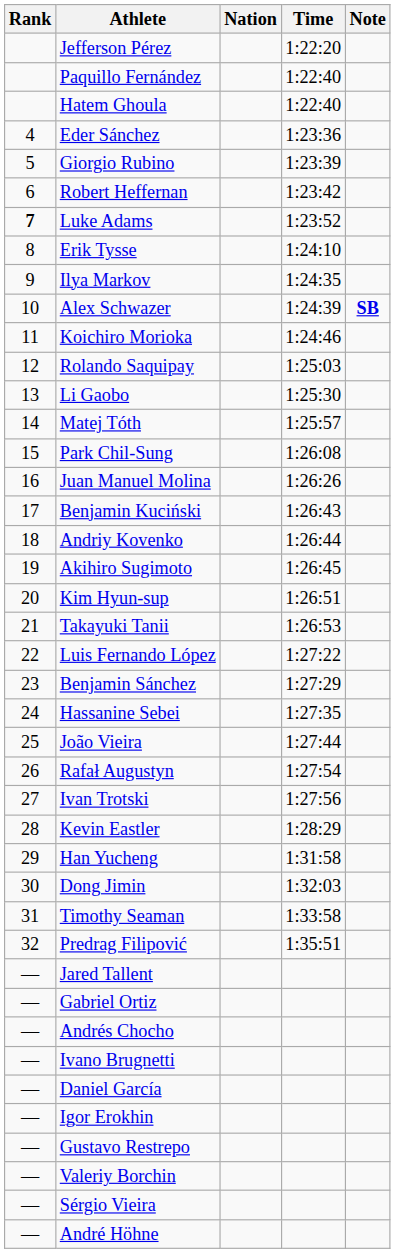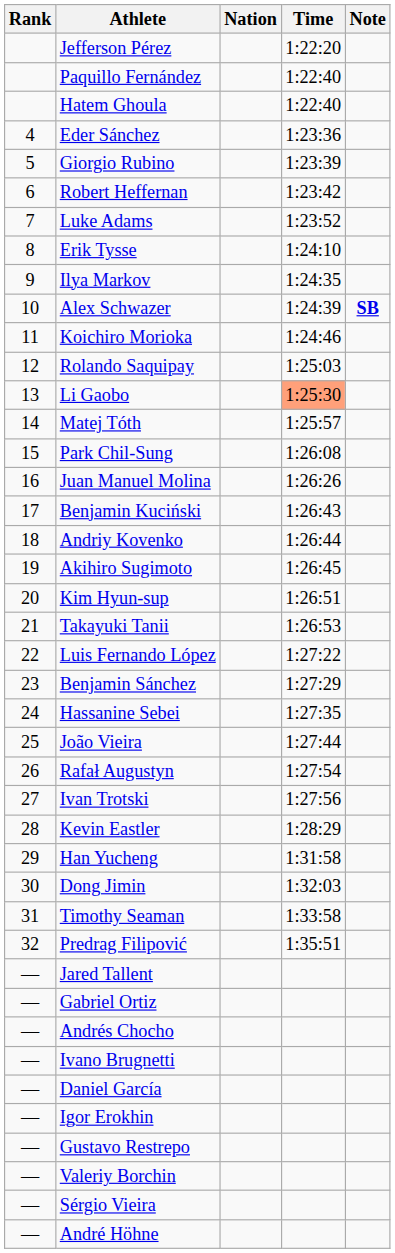(30, 221) bold -> (30, 221) normal
(313, 395) no background -> (313, 395) lightsalmon background
